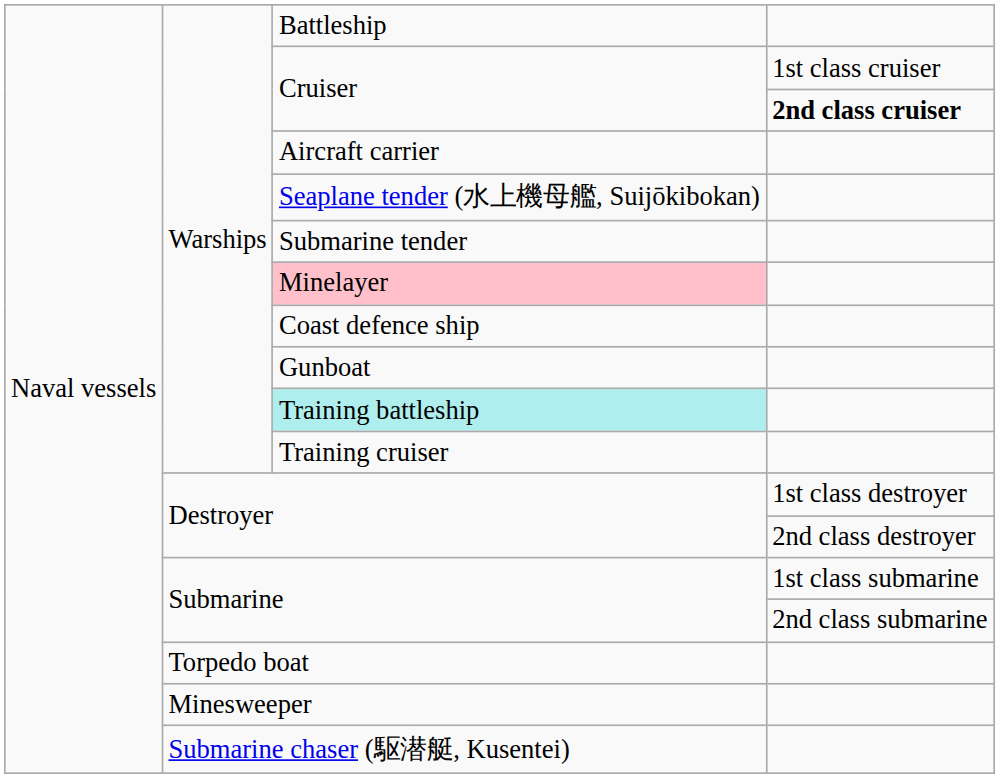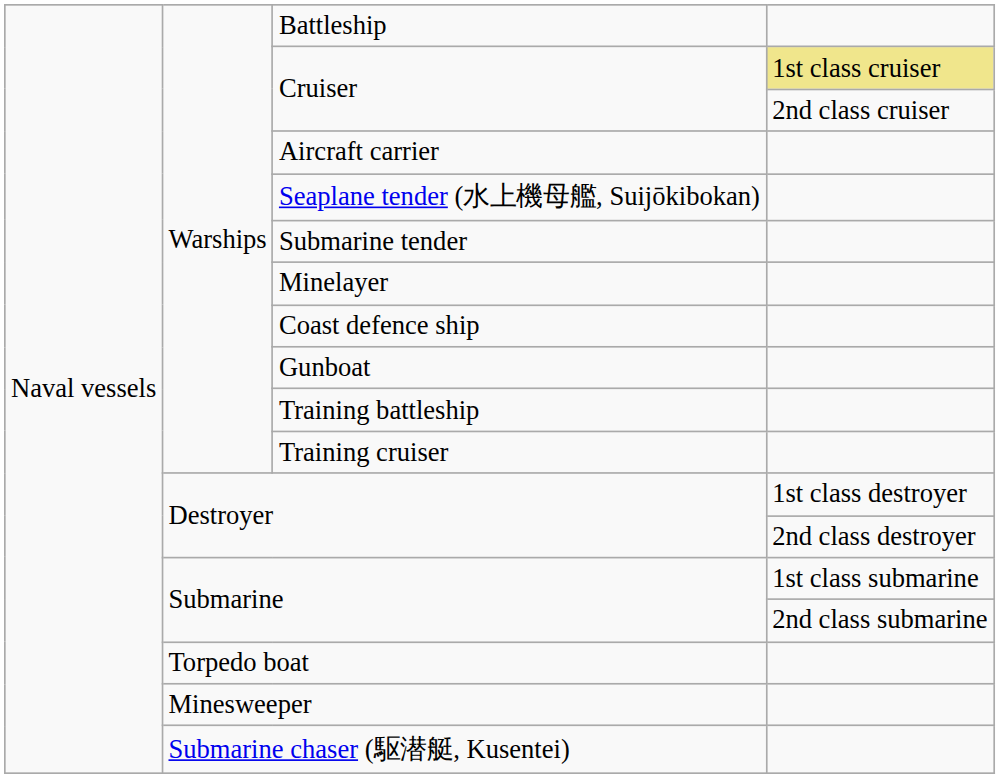(856, 67) no background -> (856, 67) khaki background
(867, 109) bold -> (861, 109) normal
(334, 283) pink background -> (334, 283) no background
(379, 409) paleturquoise background -> (379, 409) no background
